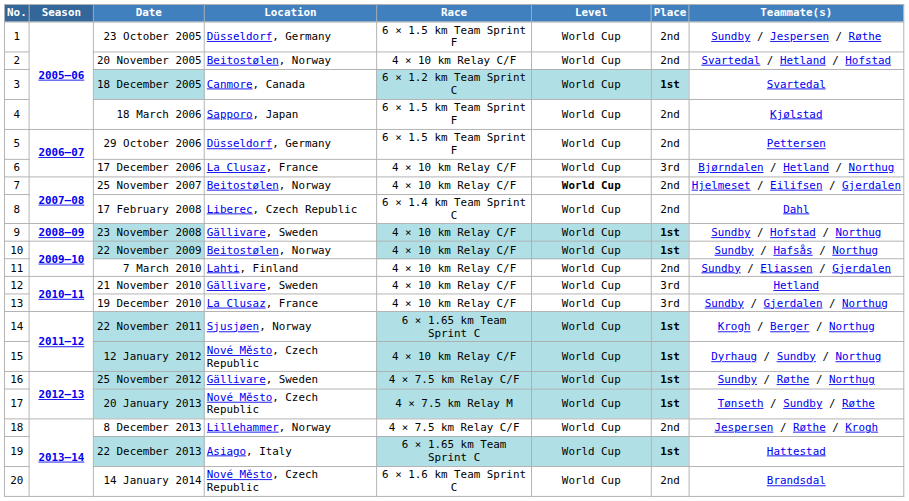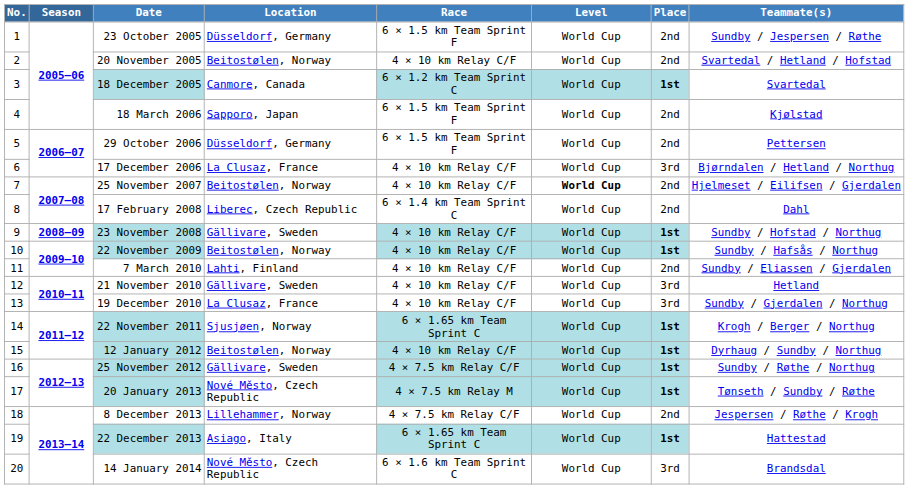(262, 357) Nové Město, Czech Republic -> (269, 351) Beitostølen, Norway
(670, 481) 2nd -> (670, 469) 3rd
